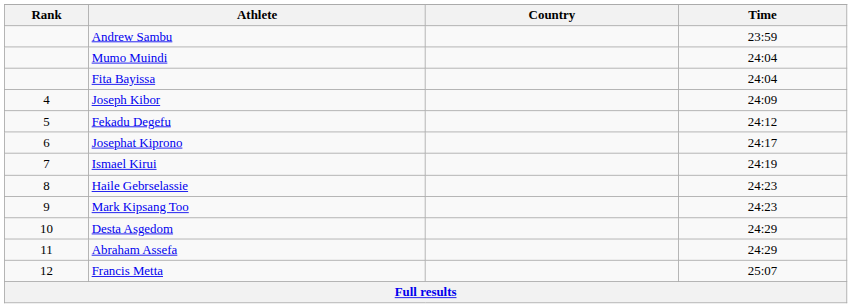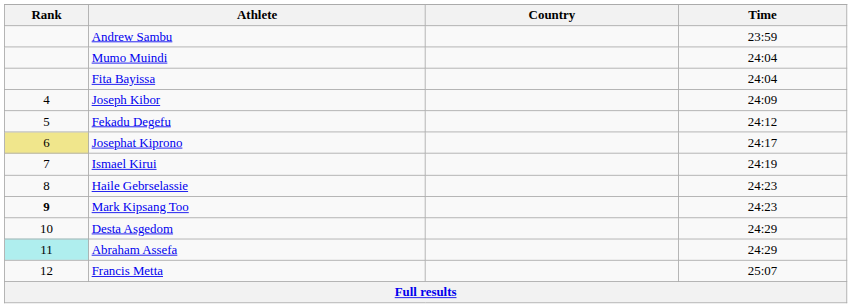(47, 143) no background -> (47, 143) khaki background
(47, 207) normal -> (47, 207) bold
(47, 249) no background -> (47, 249) paleturquoise background
